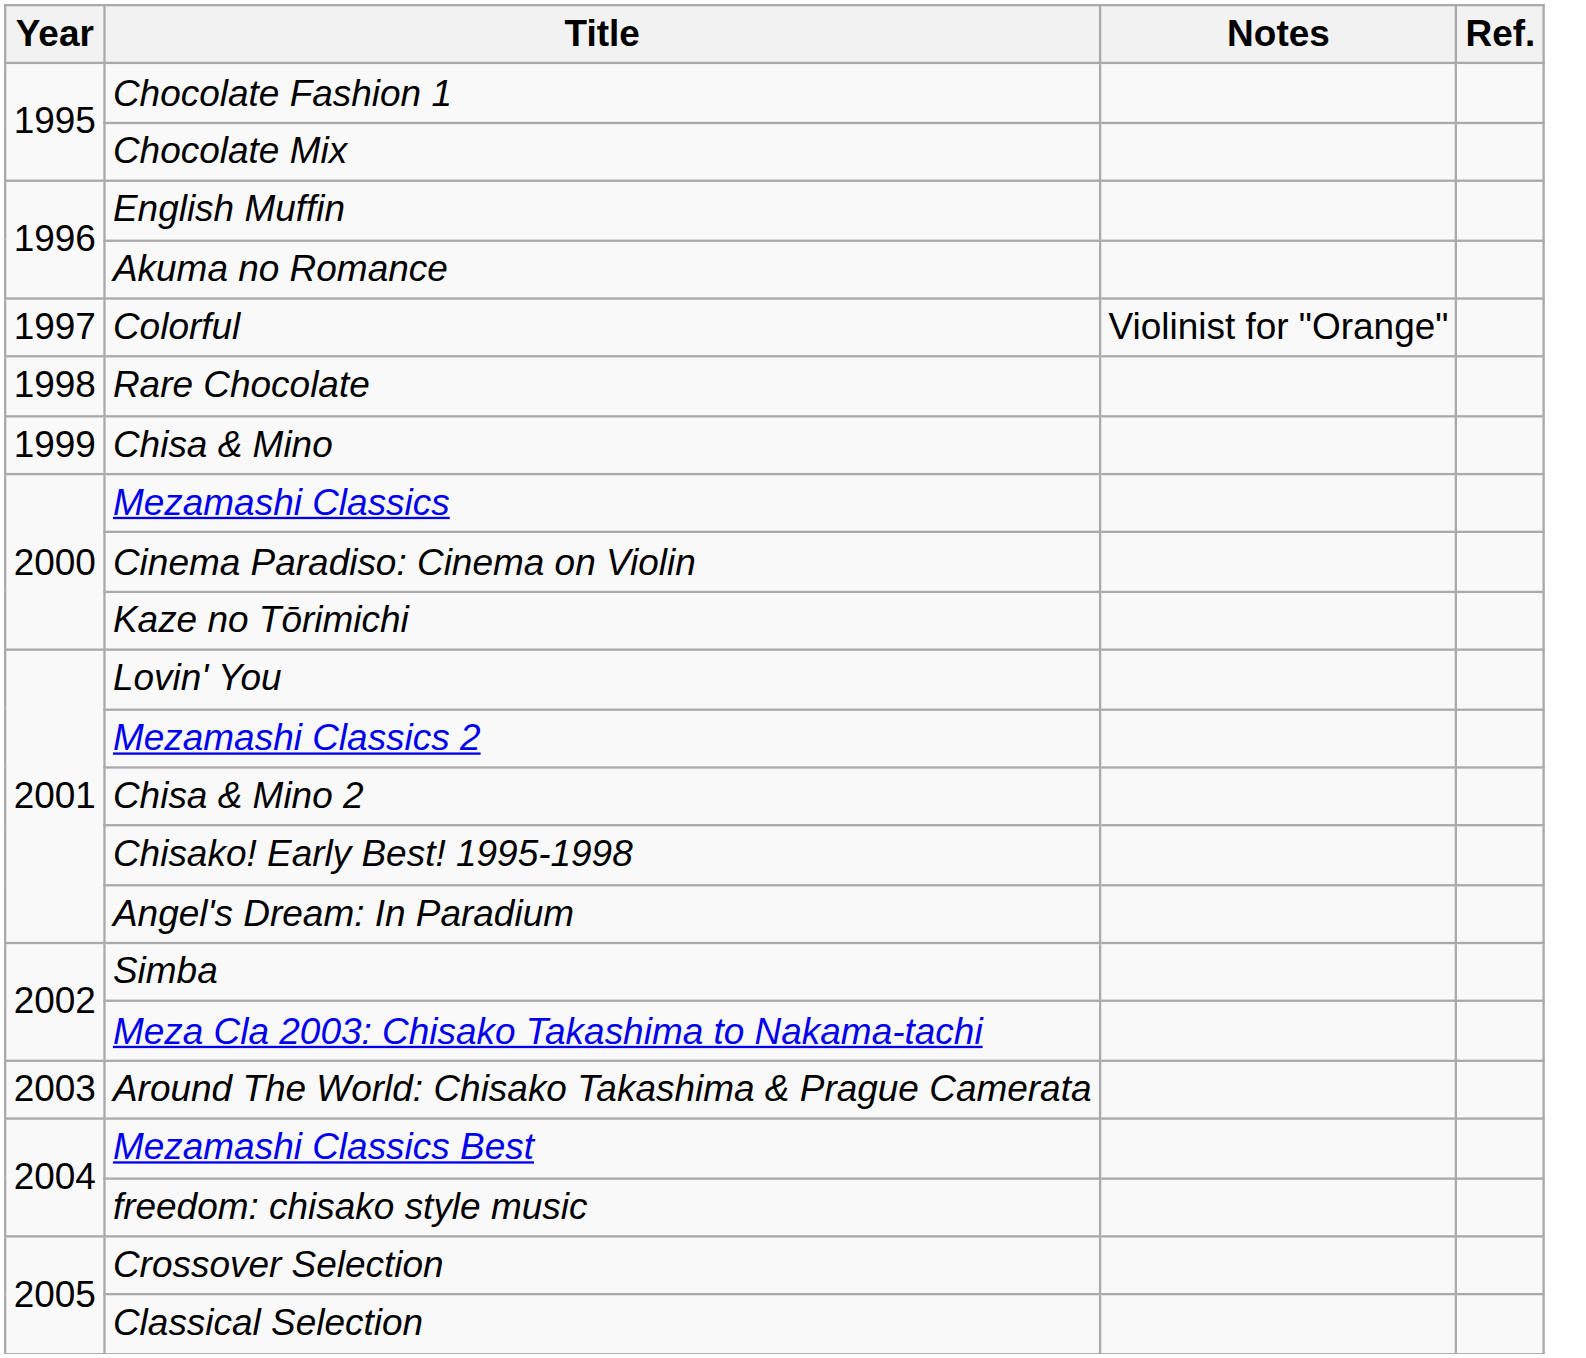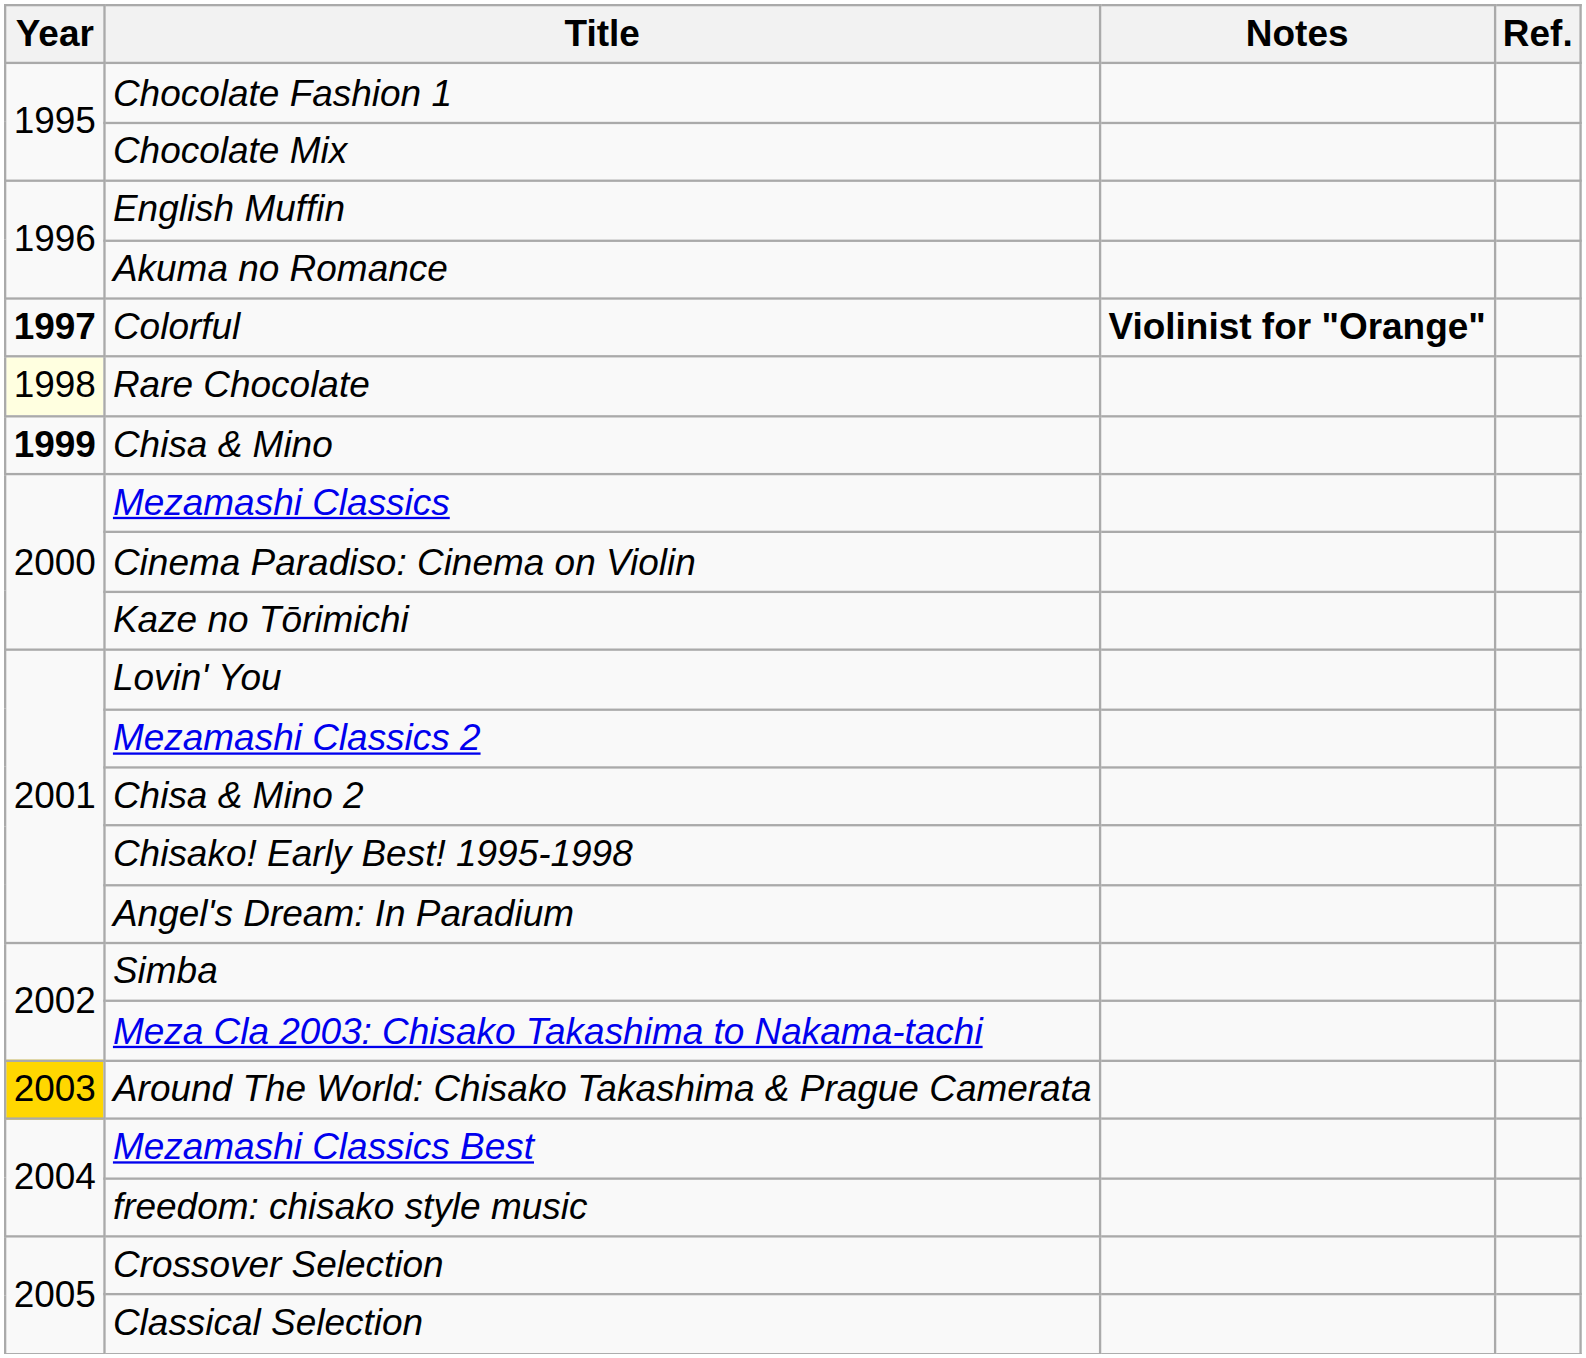(55, 326) normal -> (55, 326) bold
(1278, 326) normal -> (1297, 326) bold
(55, 385) no background -> (55, 385) lightyellow background
(55, 444) normal -> (55, 444) bold
(55, 1088) no background -> (55, 1088) gold background
